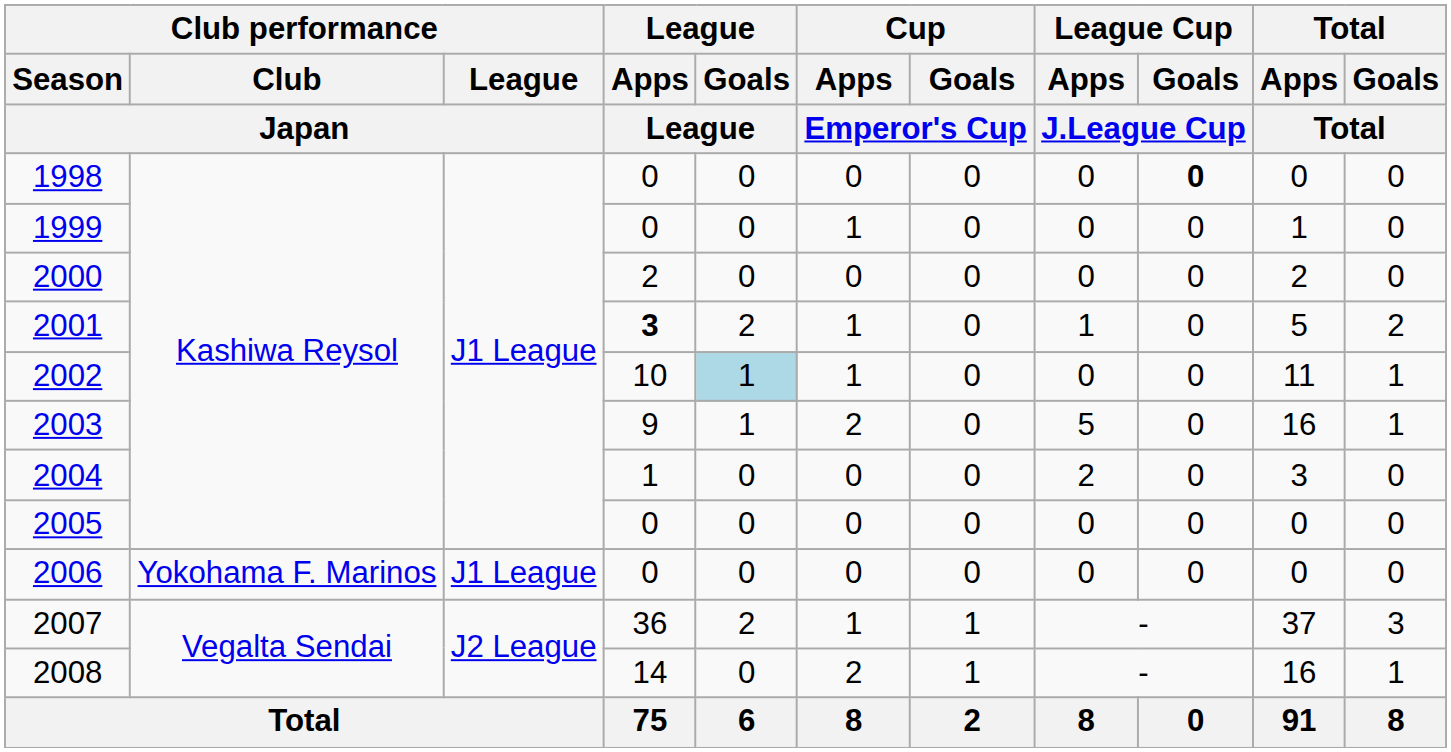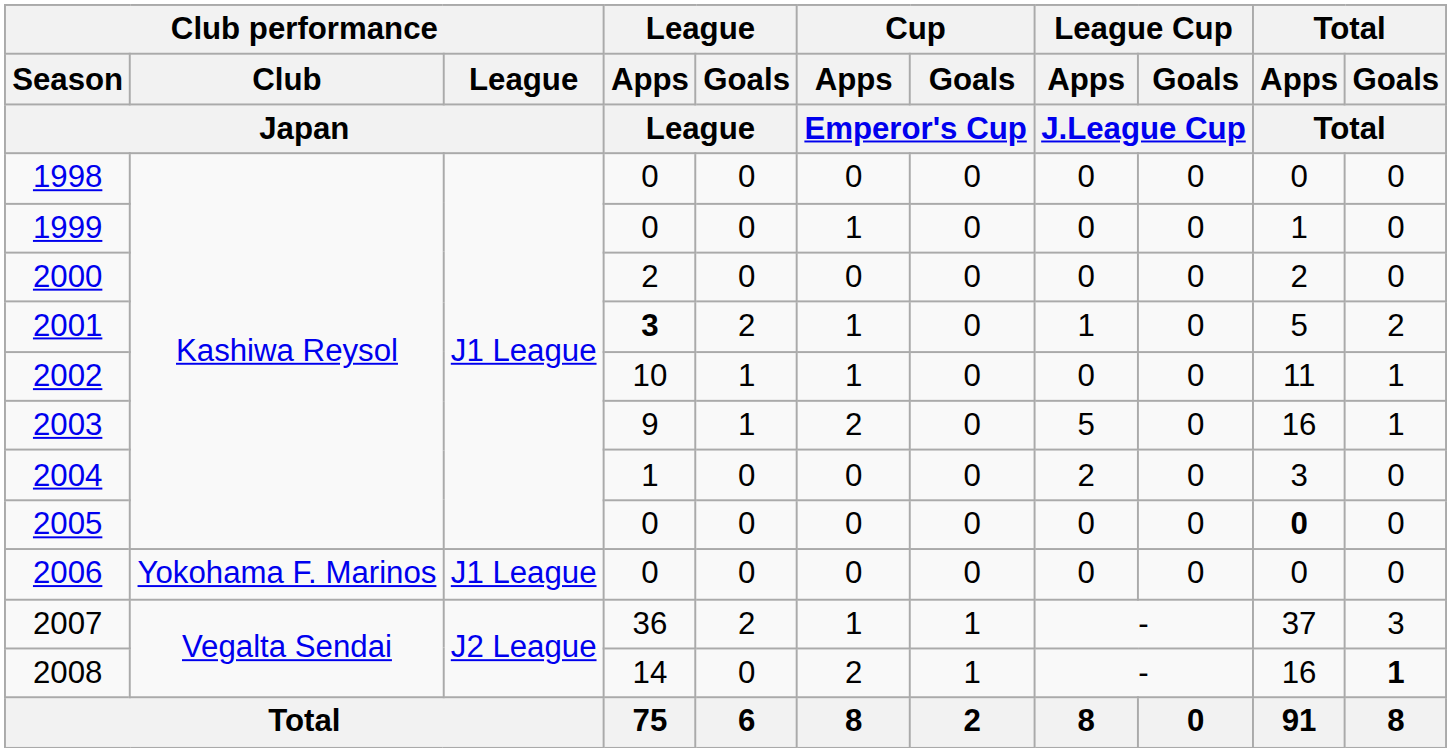(1196, 177) bold -> (1196, 177) normal
(747, 375) lightblue background -> (747, 375) no background
(1299, 524) normal -> (1299, 524) bold
(1396, 672) normal -> (1396, 672) bold
